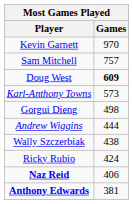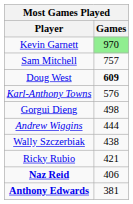(111, 45) no background -> (111, 45) lightgreen background
(111, 93) 573 -> (111, 93) 576
(111, 158) 424 -> (111, 158) 421
